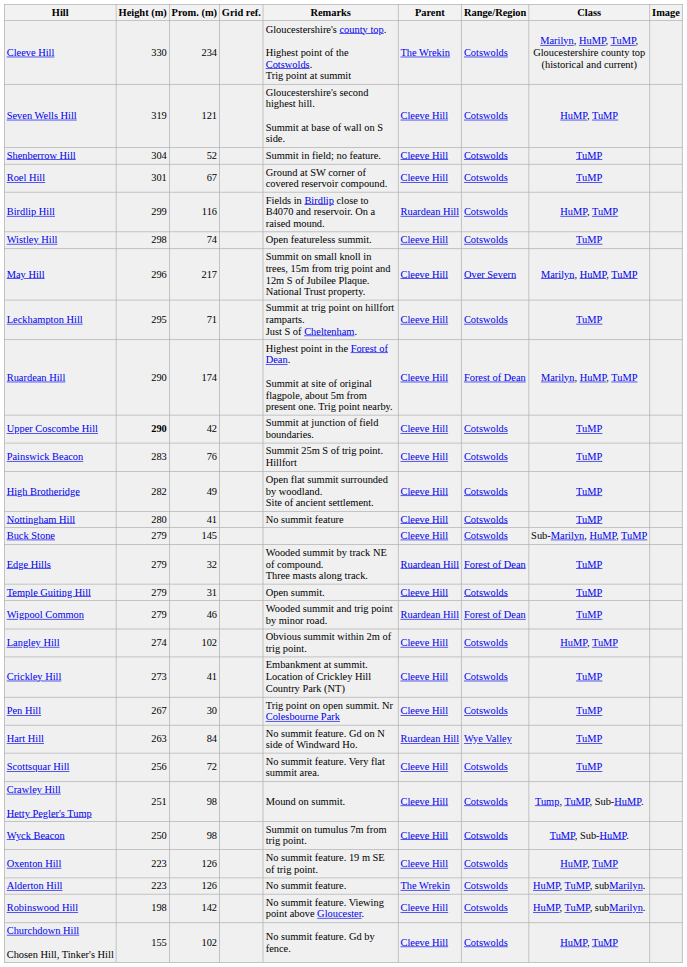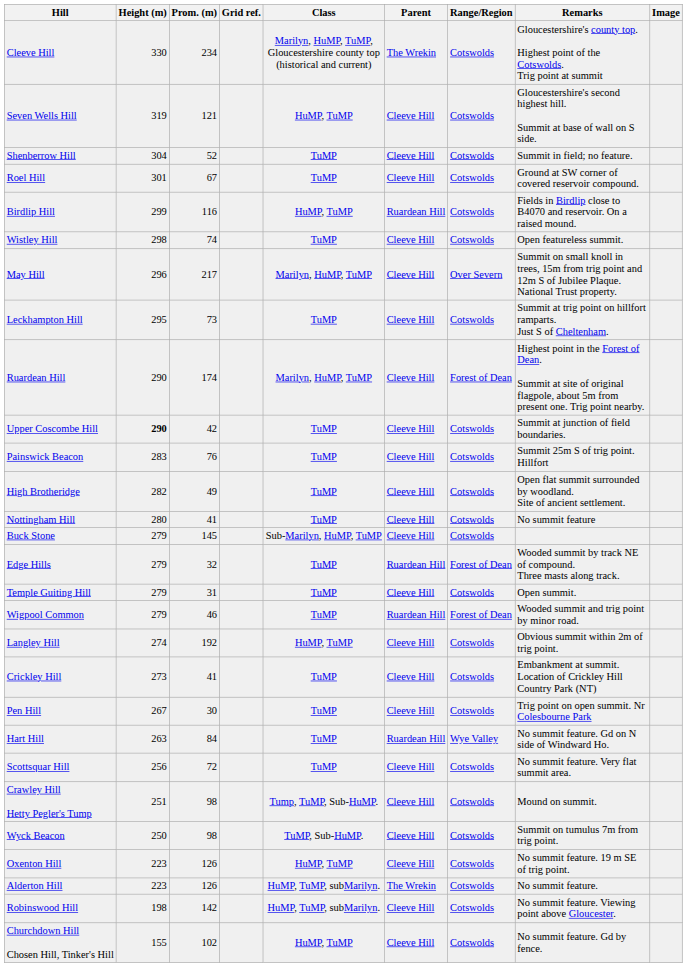columns swapped: (589, 12) <-> (331, 12)
(212, 320) 71 -> (212, 320) 73
(209, 643) 102 -> (209, 643) 192
